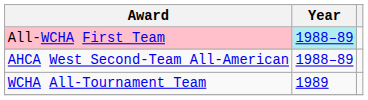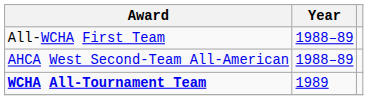(86, 38) pink background -> (86, 38) no background
(325, 38) paleturquoise background -> (325, 38) no background
(107, 83) normal -> (107, 83) bold
